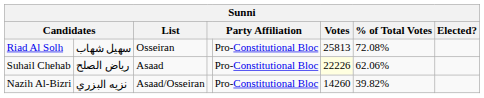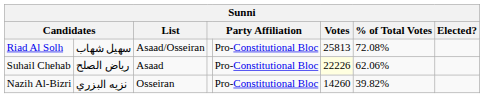(155, 47) Osseiran -> (170, 47) Asaad/Osseiran
(170, 83) Asaad/Osseiran -> (155, 83) Osseiran
